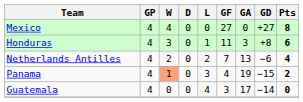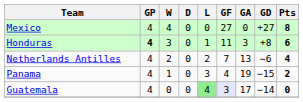(150, 43) normal -> (150, 43) bold
(169, 74) lightsalmon background -> (169, 74) no background
(207, 89) no background -> (207, 89) lightgreen background
(226, 89) no background -> (226, 89) lavender background
